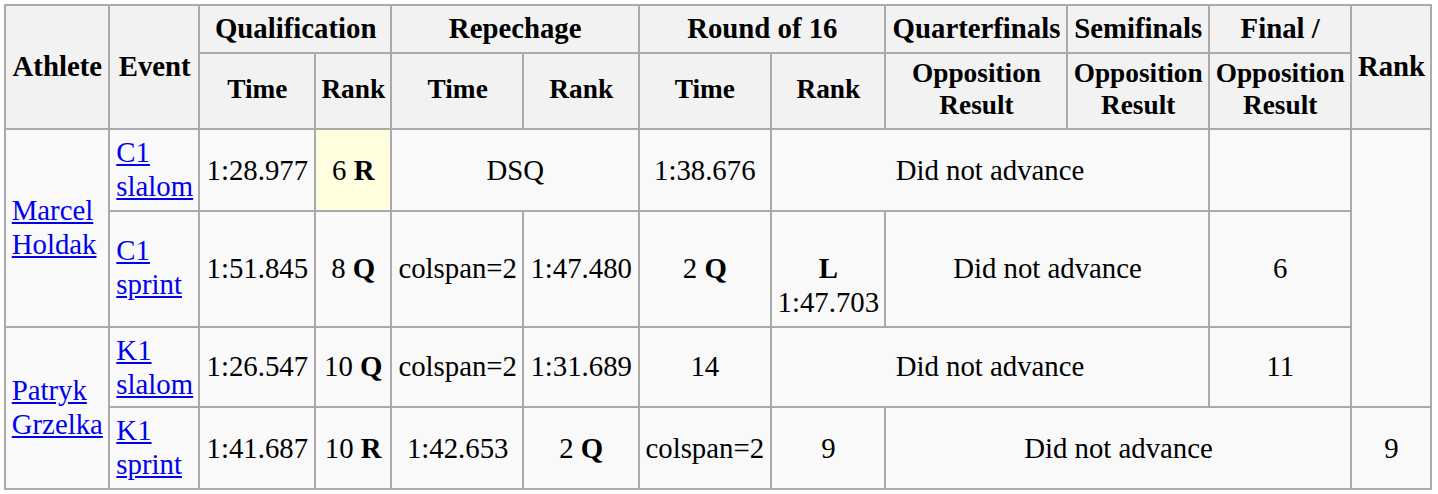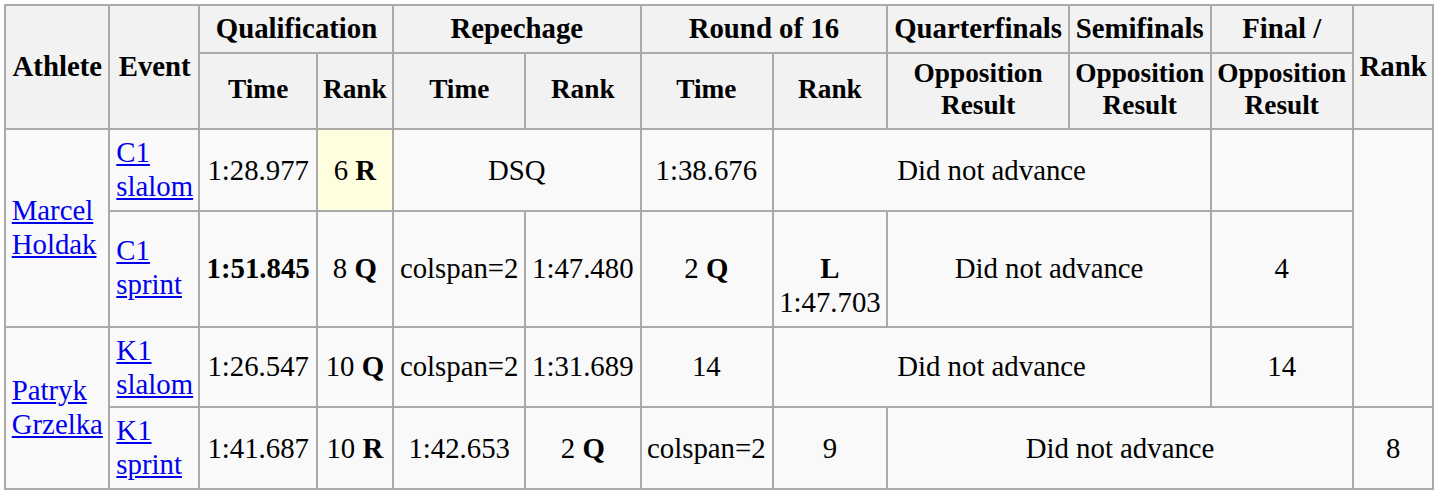(257, 268) normal -> (258, 268) bold
(1280, 268) 6 -> (1282, 268) 4
(1280, 367) 11 -> (1282, 367) 14
(1392, 448) 9 -> (1393, 448) 8
